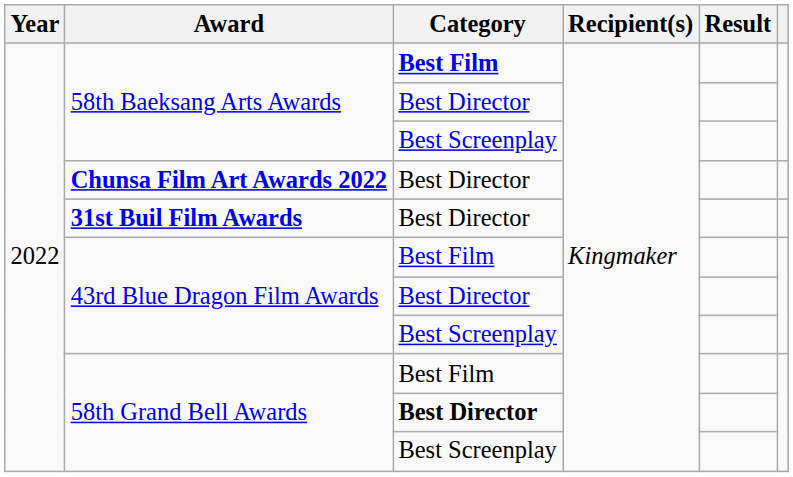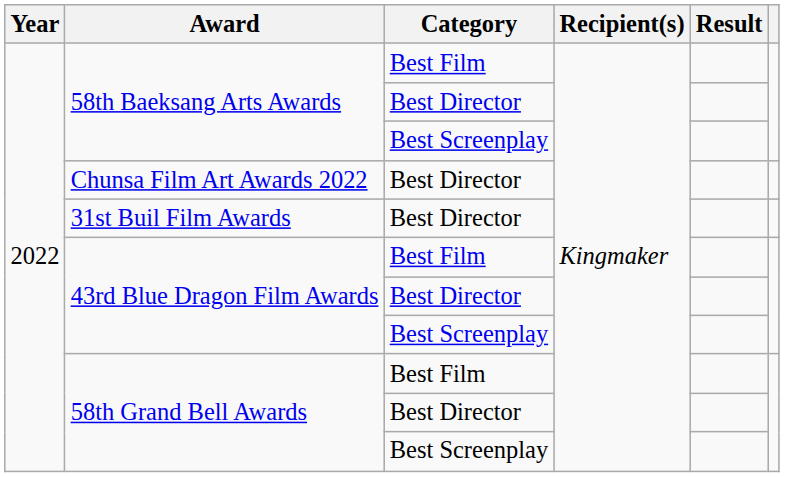(448, 62) bold -> (438, 62) normal
(229, 179) bold -> (219, 179) normal
(186, 218) bold -> (181, 218) normal
(468, 412) bold -> (455, 412) normal
